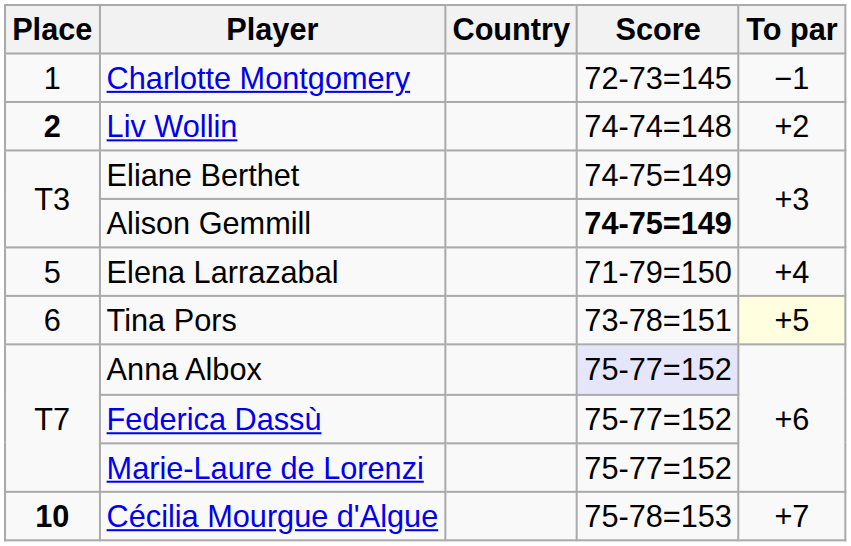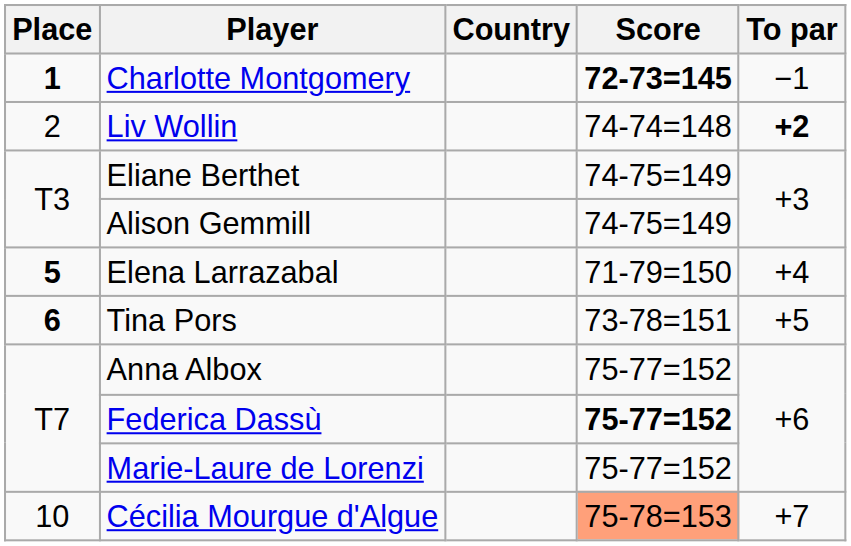(52, 78) normal -> (52, 78) bold
(658, 78) normal -> (658, 78) bold
(52, 127) bold -> (52, 127) normal
(792, 127) normal -> (792, 127) bold
(658, 224) bold -> (658, 224) normal
(52, 273) normal -> (52, 273) bold
(52, 321) normal -> (52, 321) bold
(792, 321) lightyellow background -> (792, 321) no background
(658, 370) lavender background -> (658, 370) no background
(658, 418) normal -> (658, 418) bold
(52, 516) bold -> (52, 516) normal
(658, 516) no background -> (658, 516) lightsalmon background
